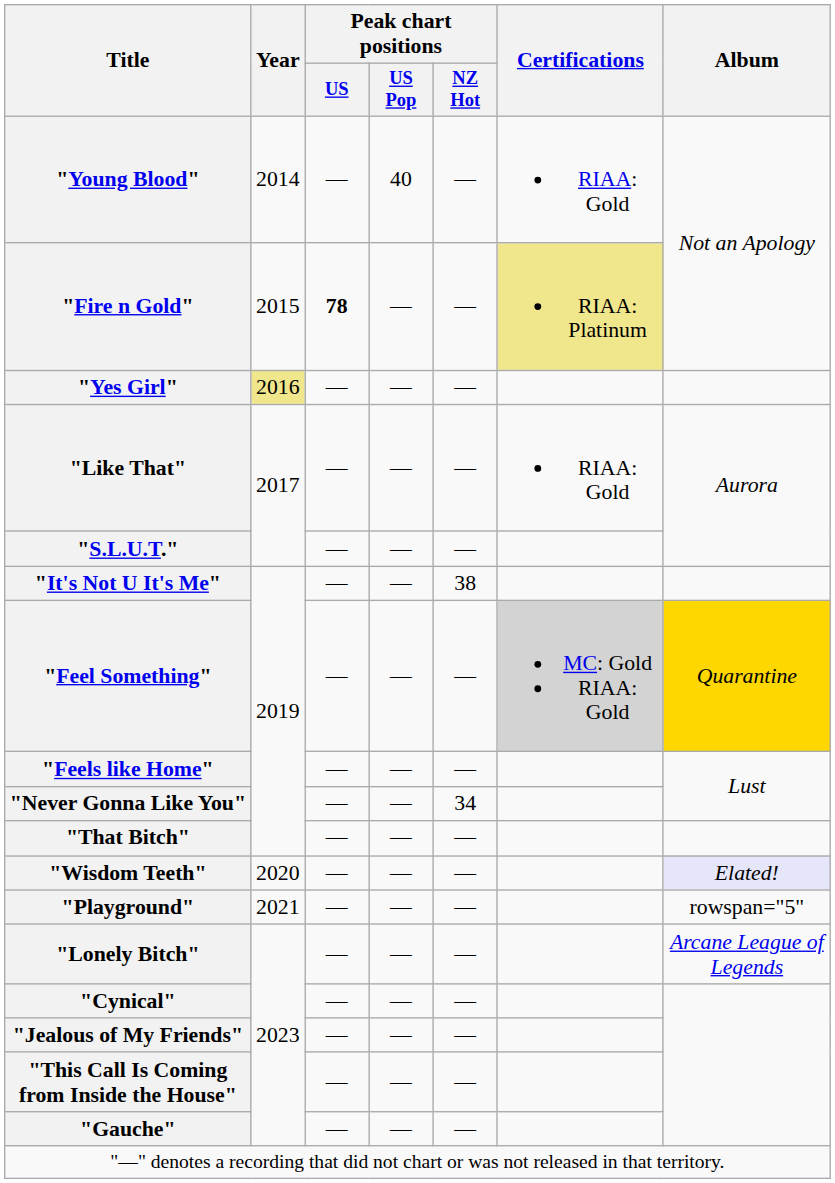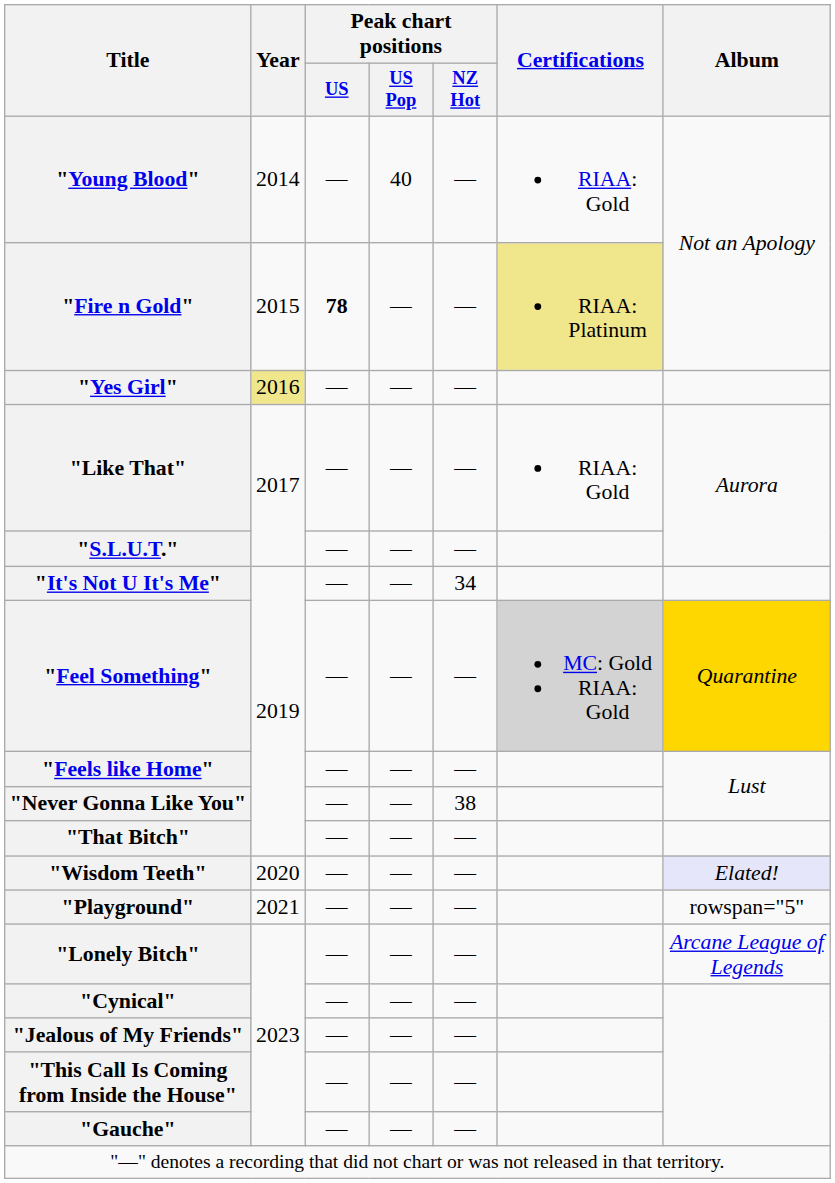(465, 583) 38 -> (465, 583) 34
(465, 803) 34 -> (465, 803) 38
